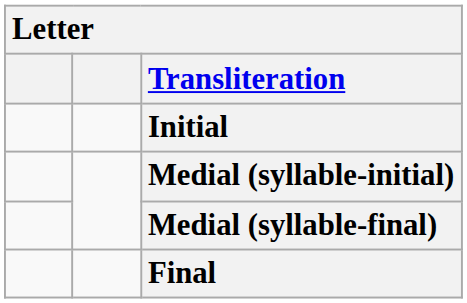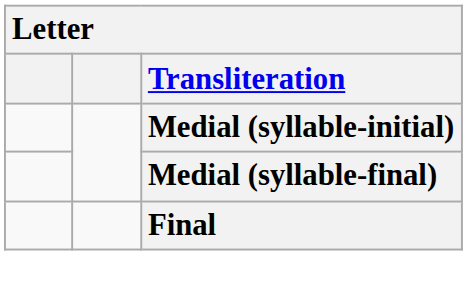- row: (188, 127)
